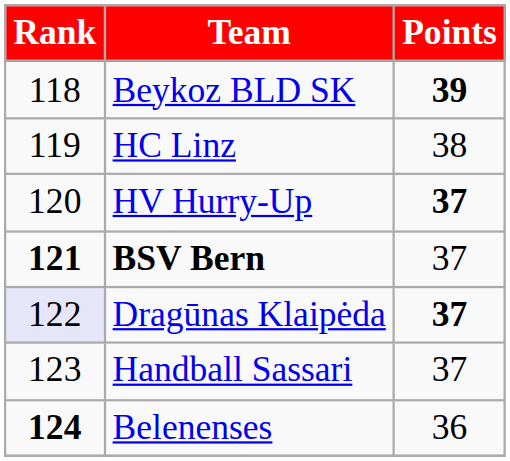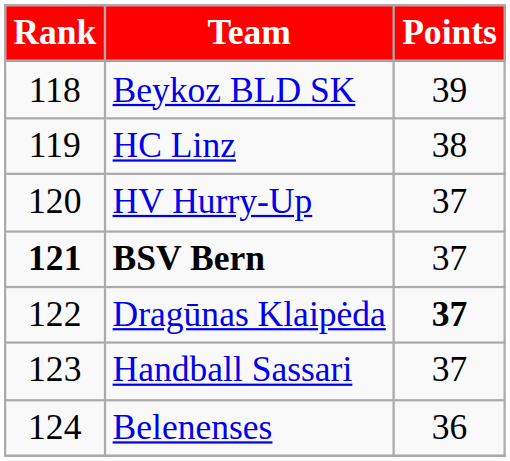(450, 88) bold -> (450, 88) normal
(450, 201) bold -> (450, 201) normal
(55, 314) lavender background -> (55, 314) no background
(55, 426) bold -> (55, 426) normal
